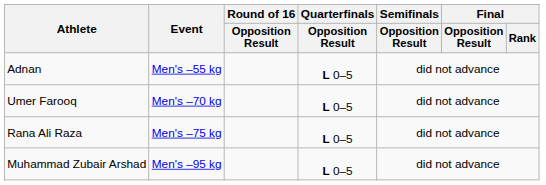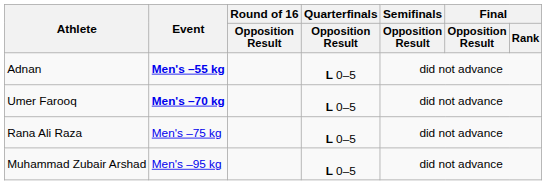(187, 69) normal -> (188, 69) bold
(187, 101) normal -> (188, 101) bold
